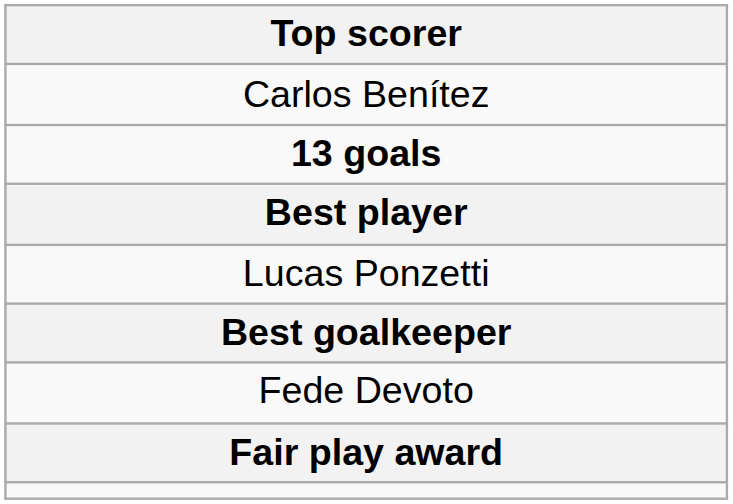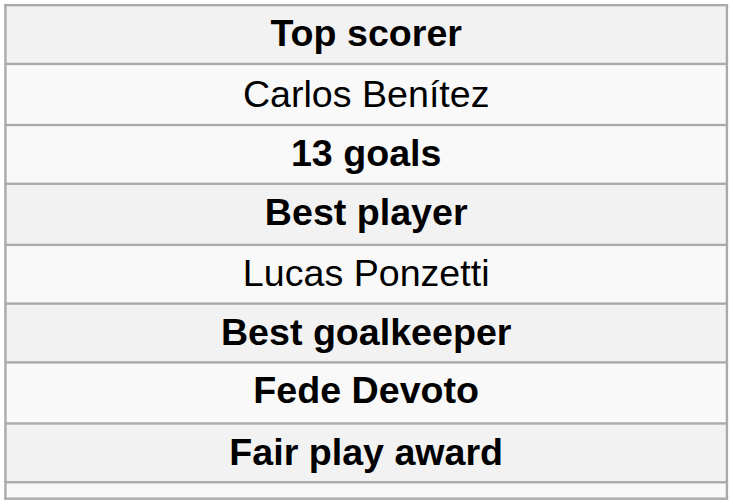(366, 392) normal -> (366, 392) bold
